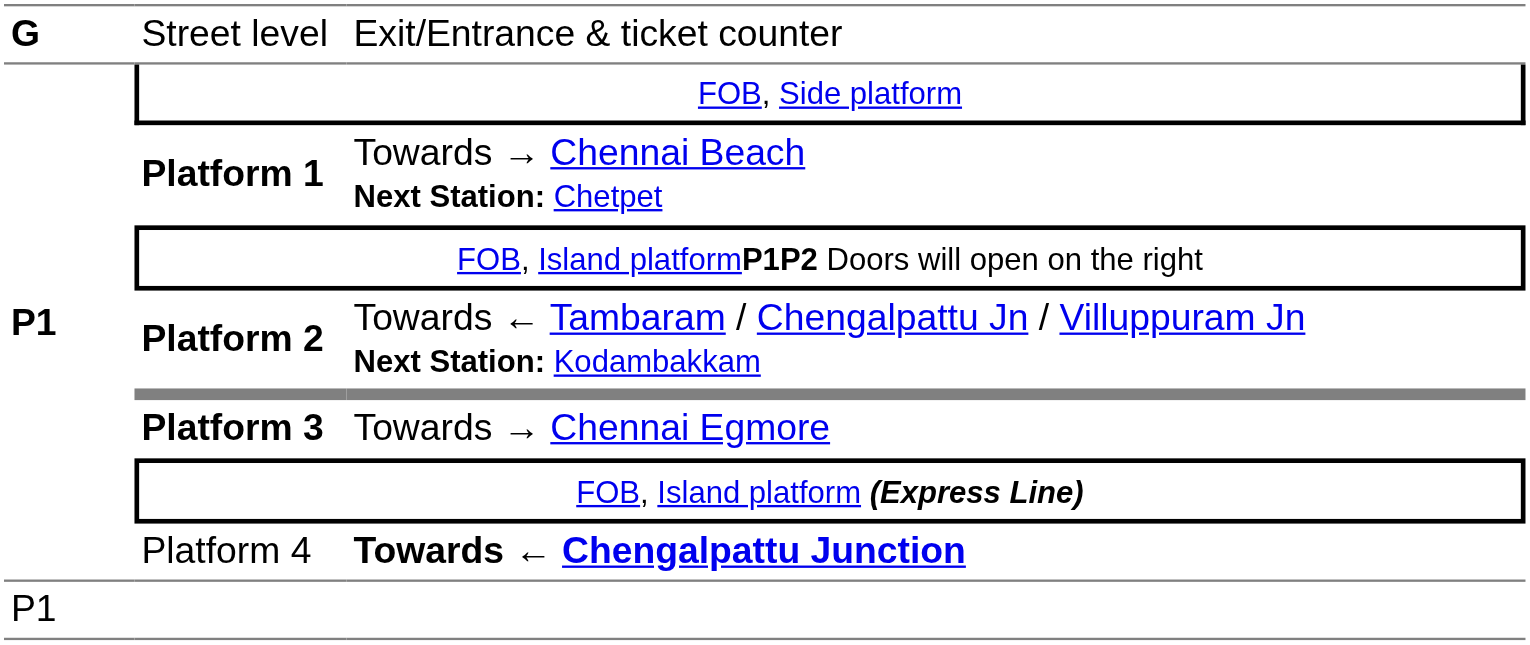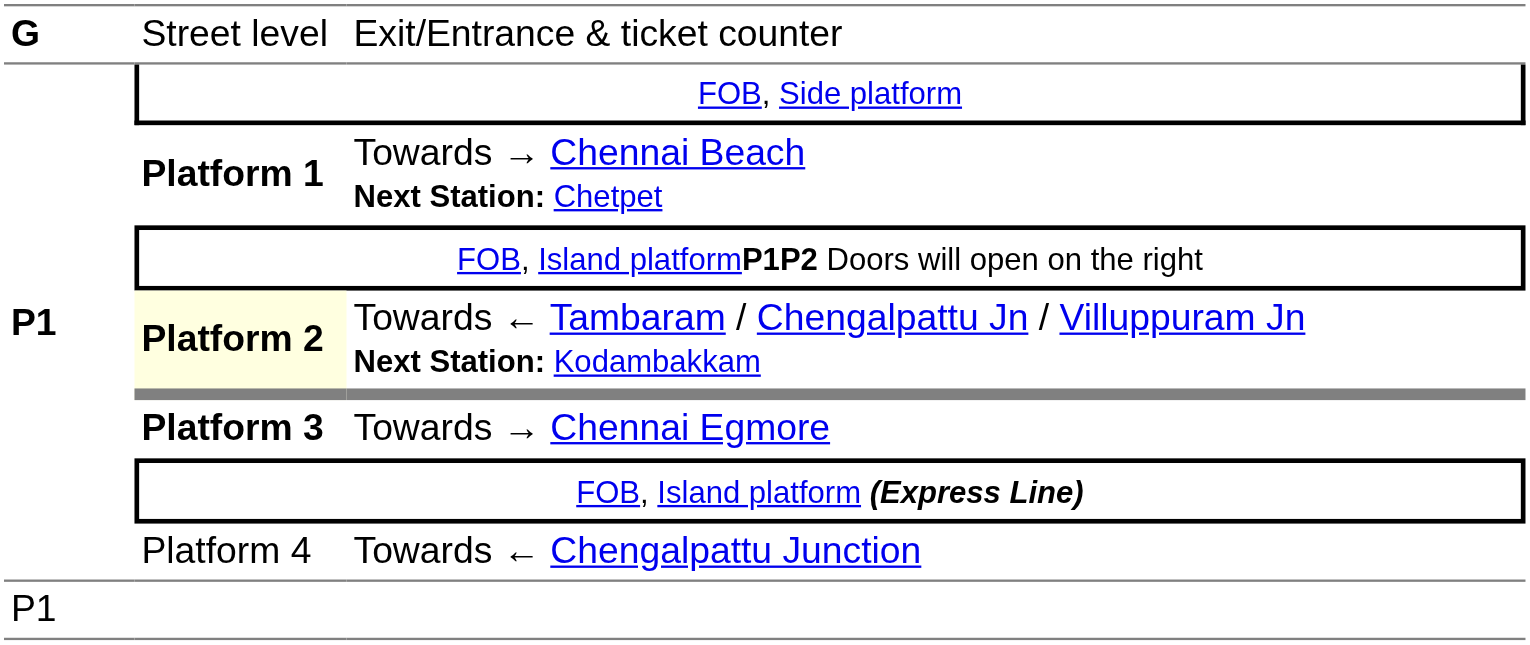(233, 338) no background -> (233, 338) lightyellow background
(660, 550) bold -> (637, 550) normal
